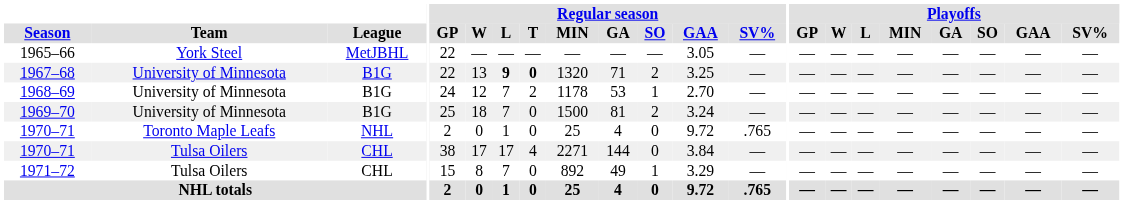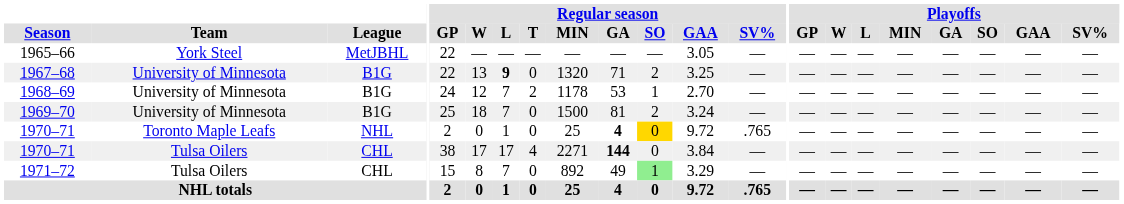(533, 72) bold -> (533, 72) normal
(618, 131) normal -> (618, 131) bold
(655, 131) no background -> (655, 131) gold background
(618, 151) normal -> (618, 151) bold
(655, 170) no background -> (655, 170) lightgreen background
